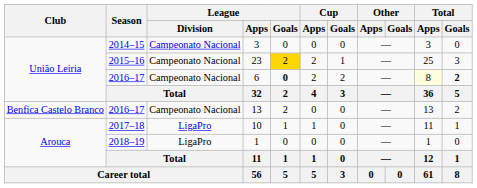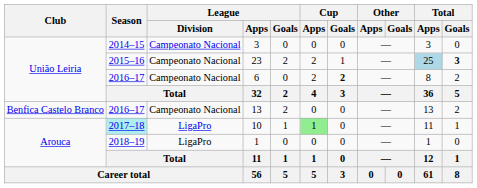(285, 61) gold background -> (285, 61) no background
(428, 61) no background -> (428, 61) lightblue background
(457, 61) normal -> (457, 61) bold
(285, 77) bold -> (285, 77) normal
(342, 77) normal -> (342, 77) bold
(428, 77) lightyellow background -> (428, 77) no background
(457, 77) bold -> (457, 77) normal
(127, 126) no background -> (127, 126) paleturquoise background
(314, 126) no background -> (314, 126) lightgreen background
